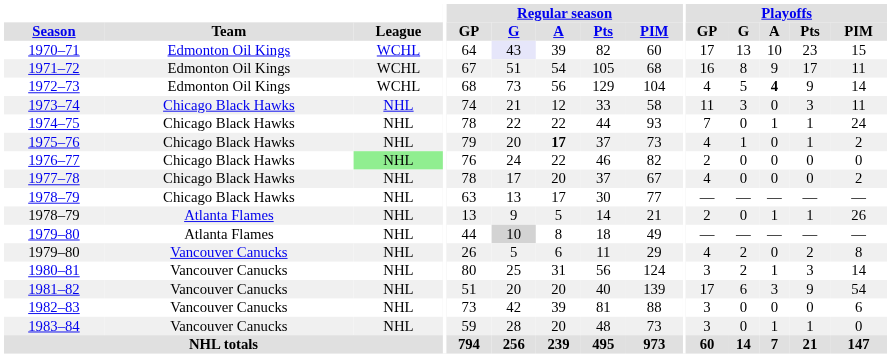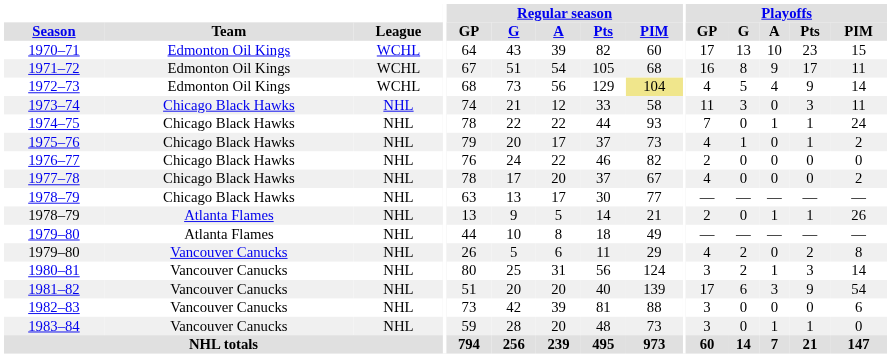(514, 50) lavender background -> (514, 50) no background
(654, 86) no background -> (654, 86) khaki background
(774, 86) bold -> (774, 86) normal
(559, 142) bold -> (559, 142) normal
(398, 160) lightgreen background -> (398, 160) no background
(514, 234) lightgrey background -> (514, 234) no background
